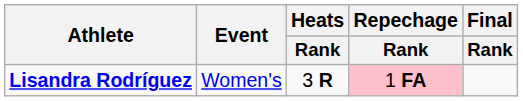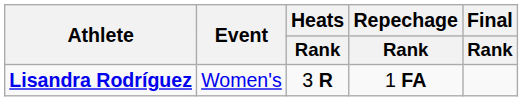(406, 81) pink background -> (406, 81) no background
